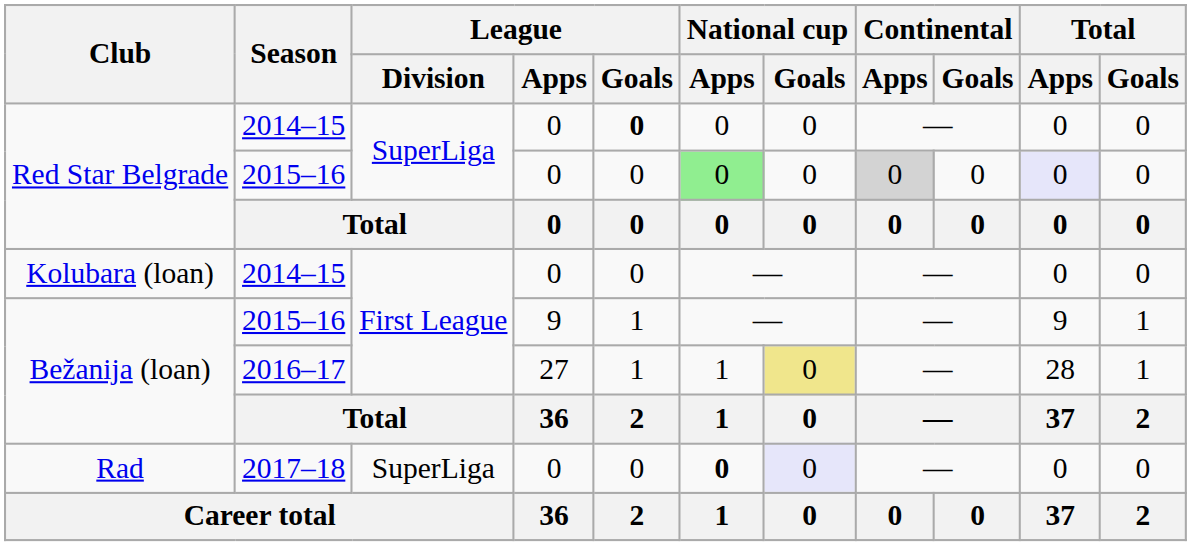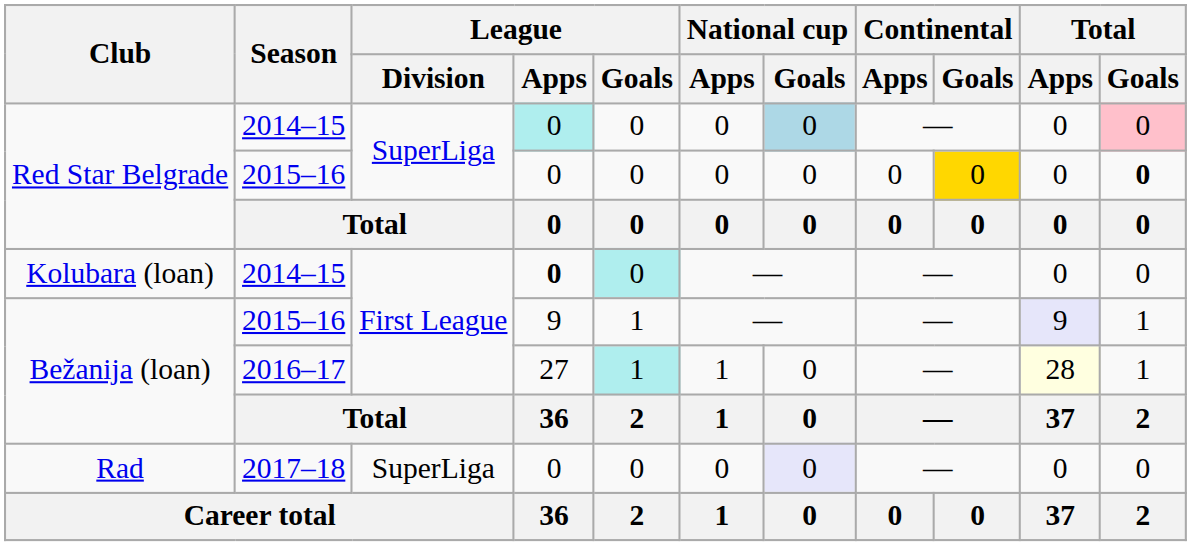(554, 126) no background -> (554, 126) paleturquoise background
(637, 126) bold -> (637, 126) normal
(810, 126) no background -> (810, 126) lightblue background
(1143, 126) no background -> (1143, 126) pink background
(722, 175) lightgreen background -> (722, 175) no background
(895, 175) lightgrey background -> (895, 175) no background
(978, 175) no background -> (978, 175) gold background
(1060, 175) lavender background -> (1060, 175) no background
(1143, 175) normal -> (1143, 175) bold
(554, 272) normal -> (554, 272) bold
(637, 272) no background -> (637, 272) paleturquoise background
(1060, 321) no background -> (1060, 321) lavender background
(637, 370) no background -> (637, 370) paleturquoise background
(810, 370) khaki background -> (810, 370) no background
(1060, 370) no background -> (1060, 370) lightyellow background
(722, 467) bold -> (722, 467) normal
